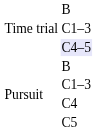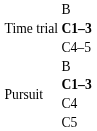(76, 28) normal -> (77, 28) bold
(76, 47) lavender background -> (76, 47) no background
(76, 85) normal -> (77, 85) bold
